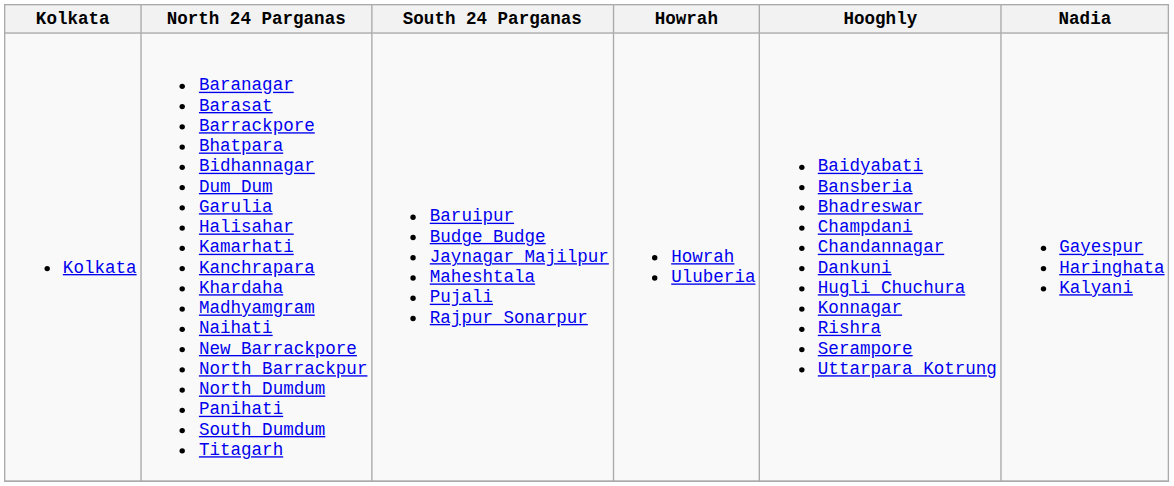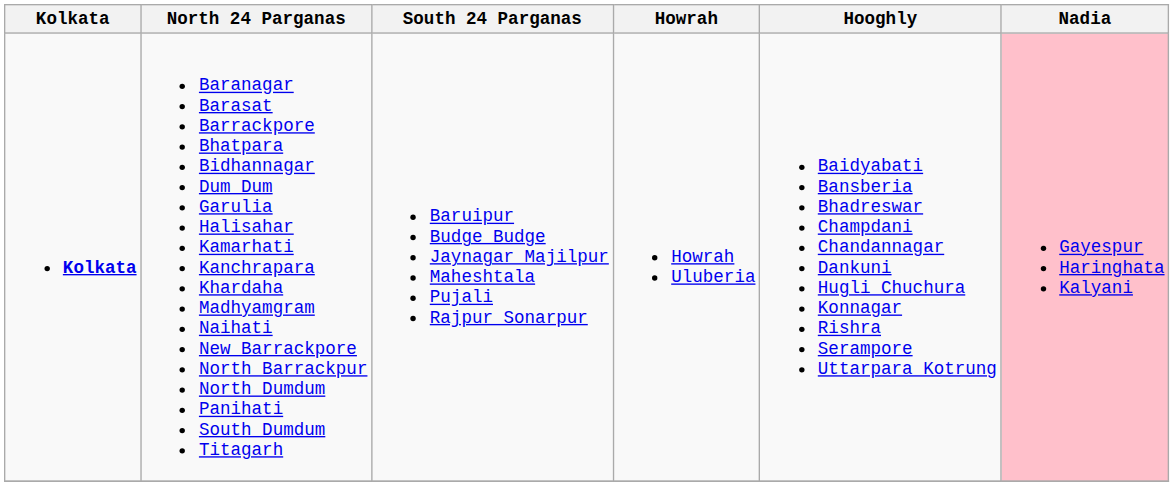(73, 268) normal -> (73, 268) bold
(1085, 268) no background -> (1085, 268) pink background
